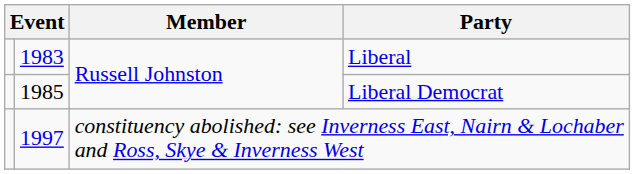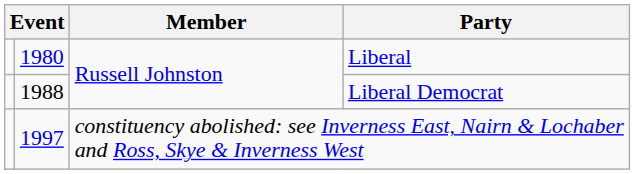(42, 56) 1983 -> (42, 56) 1980
(42, 91) 1985 -> (42, 91) 1988
